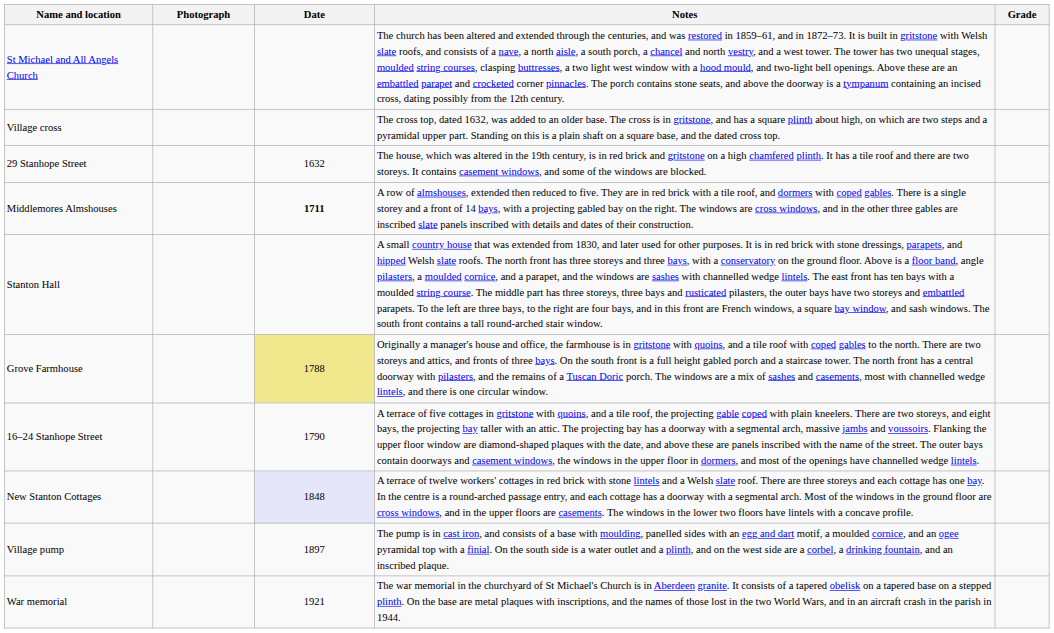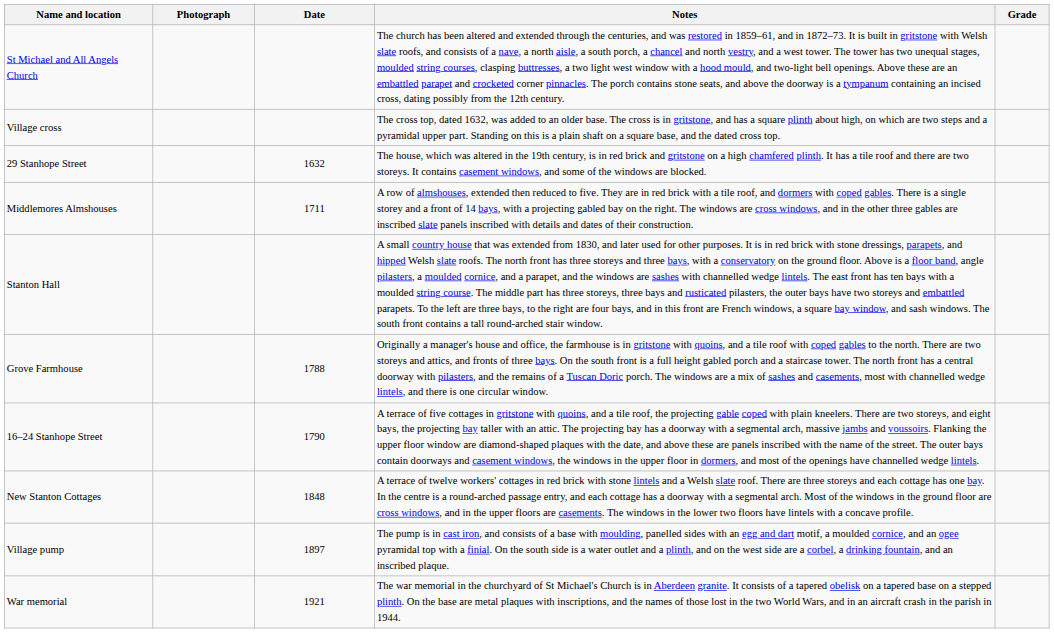(314, 208) bold -> (314, 208) normal
(314, 368) khaki background -> (314, 368) no background
(314, 497) lavender background -> (314, 497) no background
